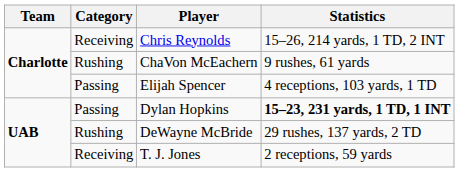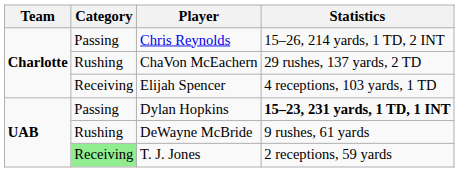(104, 39) Receiving -> (97, 39) Passing
(317, 62) 9 rushes, 61 yards -> (343, 62) 29 rushes, 137 yards, 2 TD
(97, 85) Passing -> (104, 85) Receiving
(343, 132) 29 rushes, 137 yards, 2 TD -> (317, 132) 9 rushes, 61 yards
(104, 155) no background -> (104, 155) lightgreen background
